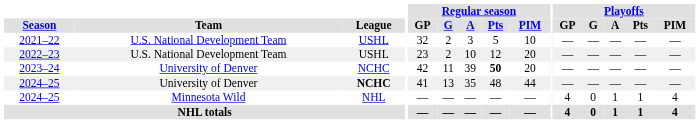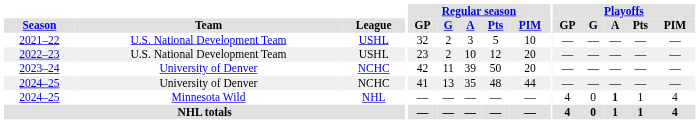(496, 68) bold -> (496, 68) normal
(374, 83) bold -> (374, 83) normal
(615, 97) normal -> (615, 97) bold
